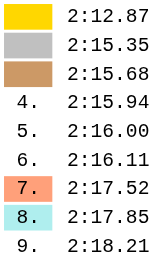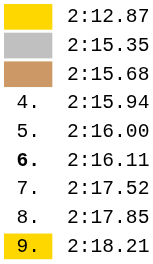(28, 160) normal -> (28, 160) bold
(28, 189) lightsalmon background -> (28, 189) no background
(28, 218) paleturquoise background -> (28, 218) no background
(28, 246) no background -> (28, 246) gold background
